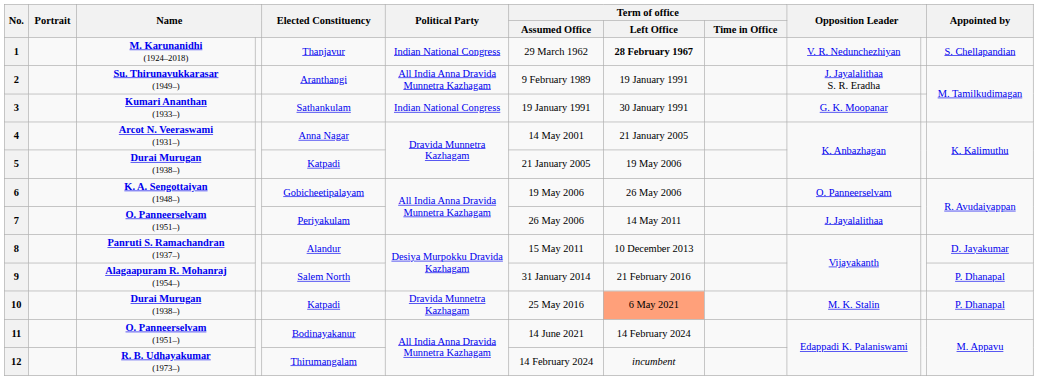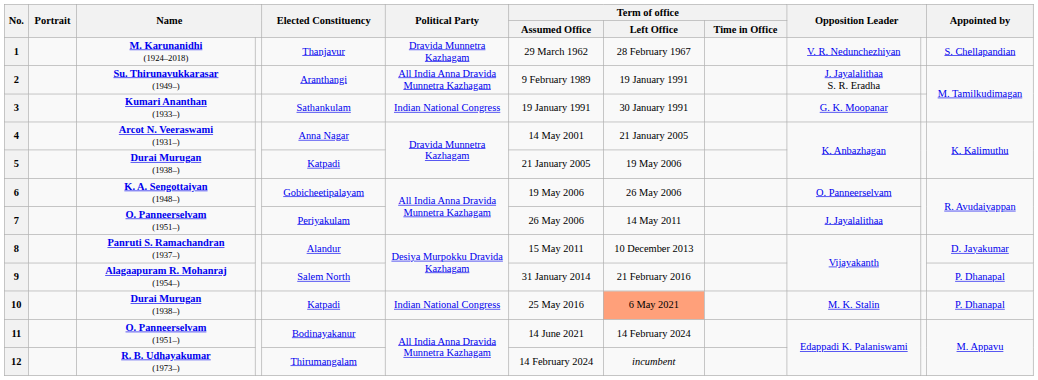(447, 51) Indian National Congress -> (447, 51) Dravida Munnetra Kazhagam
(654, 51) bold -> (654, 51) normal
(447, 305) Dravida Munnetra Kazhagam -> (447, 305) Indian National Congress
